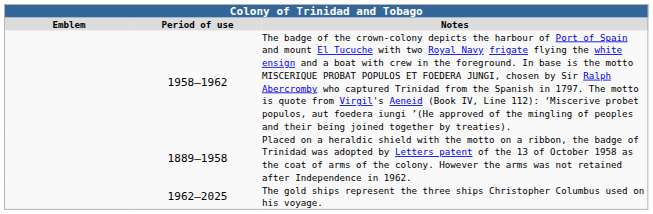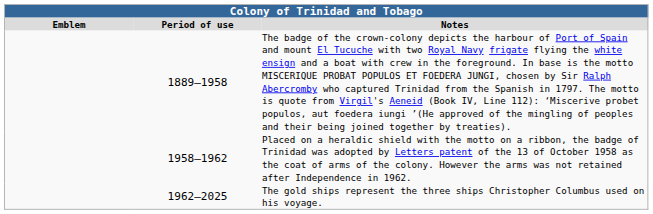(198, 81) 1958–1962 -> (198, 81) 1889–1958
(198, 158) 1889–1958 -> (198, 158) 1958–1962
